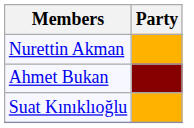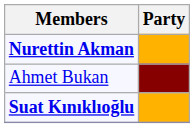(67, 49) normal -> (71, 49) bold
(68, 107) normal -> (72, 107) bold
